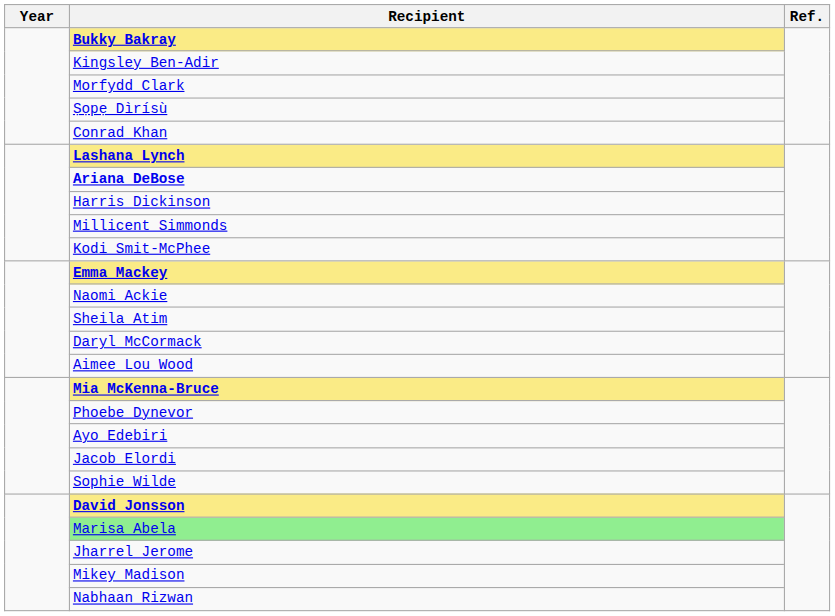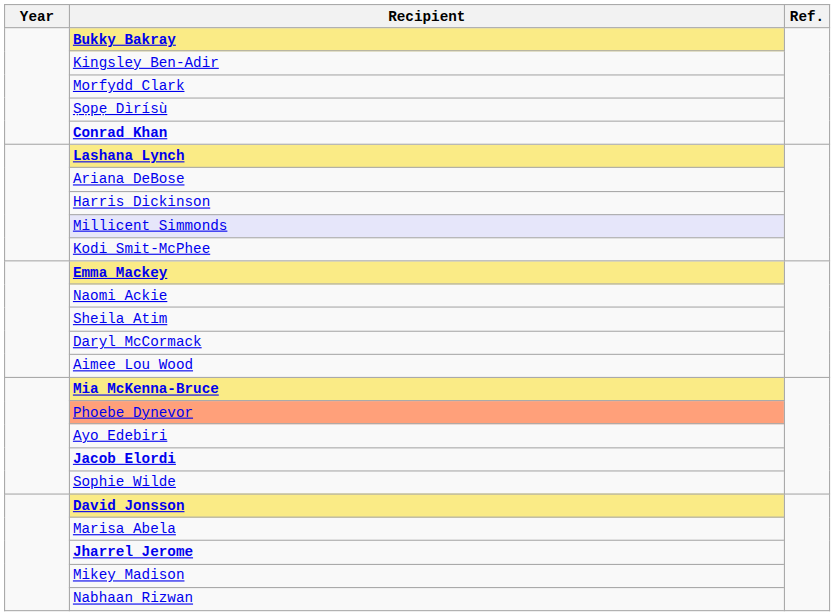(120, 133) normal -> (120, 133) bold
(129, 179) bold -> (129, 179) normal
(150, 226) no background -> (150, 226) lavender background
(133, 412) no background -> (133, 412) lightsalmon background
(124, 459) normal -> (124, 459) bold
(124, 529) lightgreen background -> (124, 529) no background
(133, 552) normal -> (133, 552) bold
